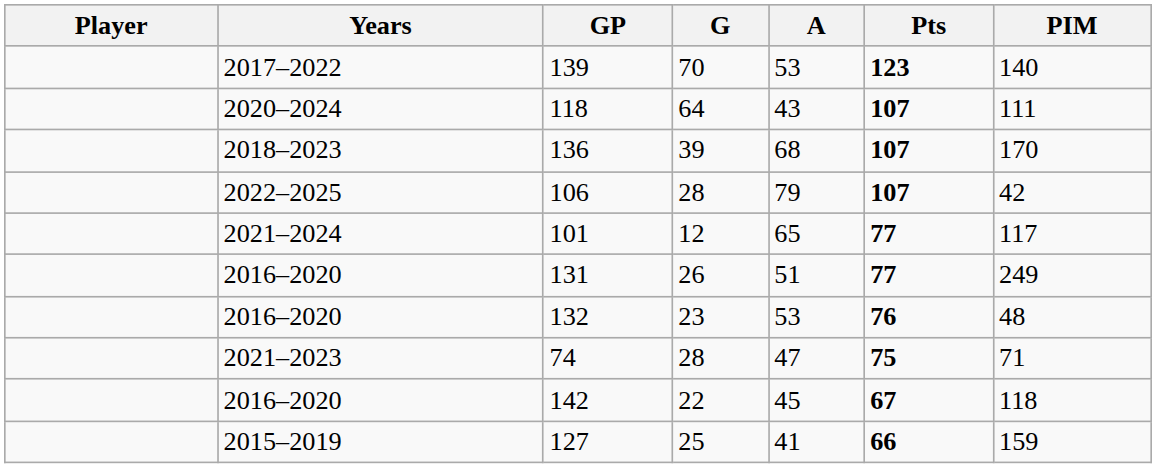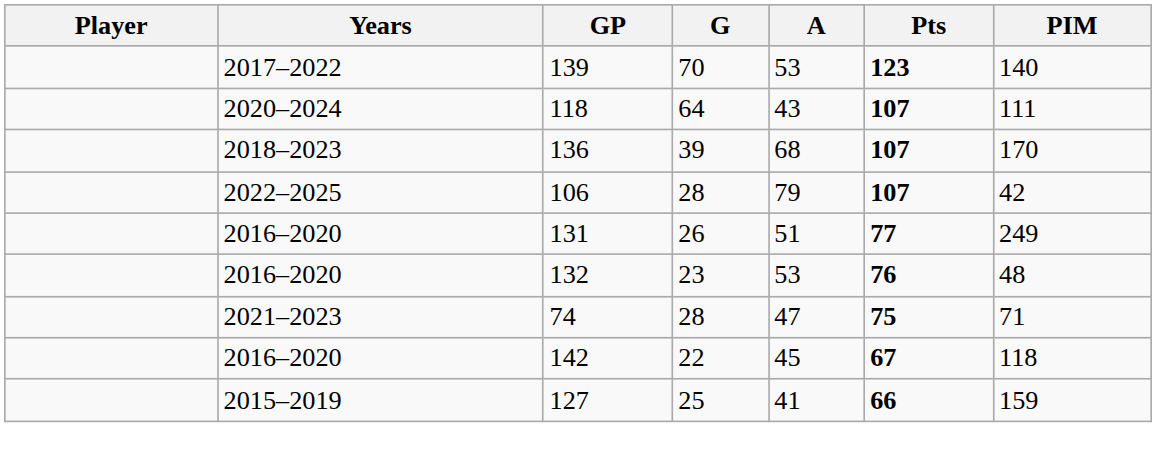- row: (569, 233)
